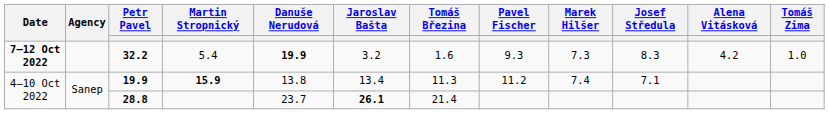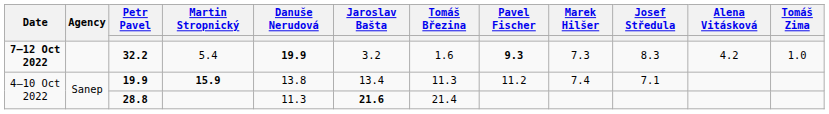(514, 56) normal -> (514, 56) bold
(294, 99) 23.7 -> (294, 99) 11.3
(371, 99) 26.1 -> (371, 99) 21.6
